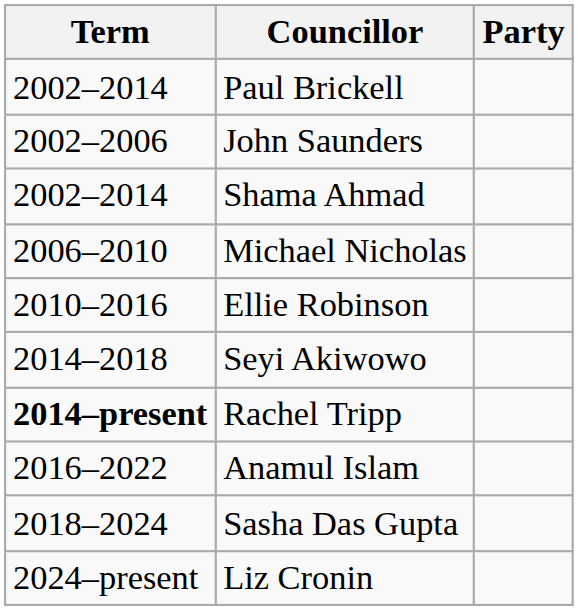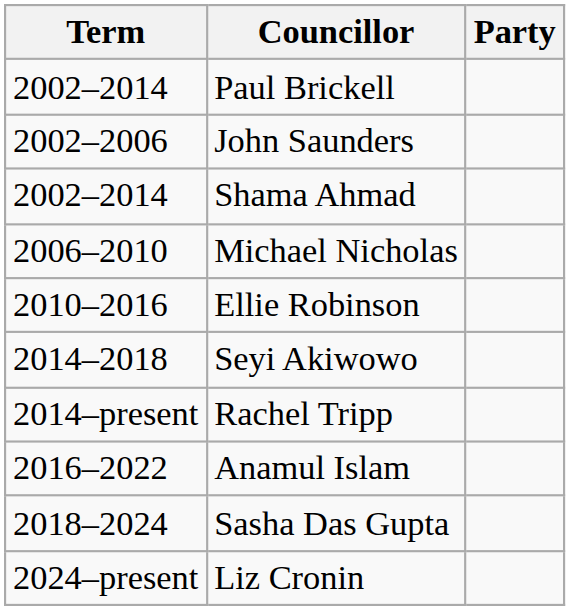(110, 413) bold -> (106, 413) normal
